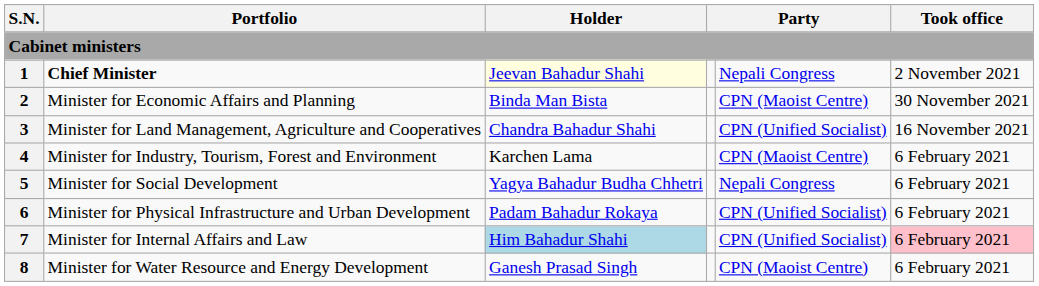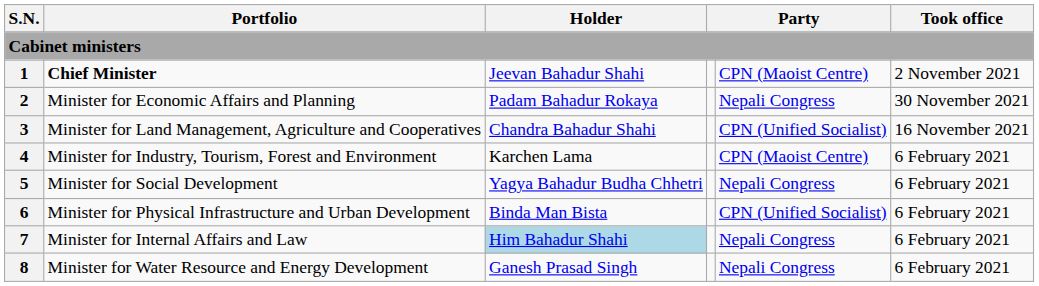(567, 73) lightyellow background -> (567, 73) no background
(777, 73) Nepali Congress -> (794, 73) CPN (Maoist Centre)
(548, 101) Binda Man Bista -> (573, 101) Padam Bahadur Rokaya
(794, 101) CPN (Maoist Centre) -> (777, 101) Nepali Congress
(573, 211) Padam Bahadur Rokaya -> (548, 211) Binda Man Bista
(803, 239) CPN (Unified Socialist) -> (777, 239) Nepali Congress
(952, 239) pink background -> (952, 239) no background
(794, 267) CPN (Maoist Centre) -> (777, 267) Nepali Congress
